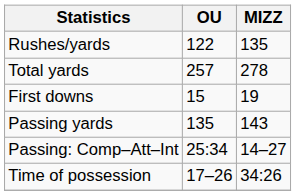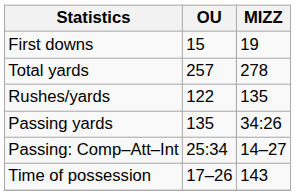rows swapped: (51, 97) <-> (59, 44)
(254, 123) 143 -> (261, 123) 34:26
(261, 176) 34:26 -> (254, 176) 143
